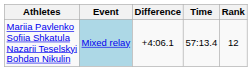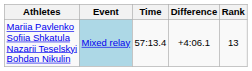columns swapped: (201, 12) <-> (158, 12)
(233, 43) 12 -> (233, 43) 13
